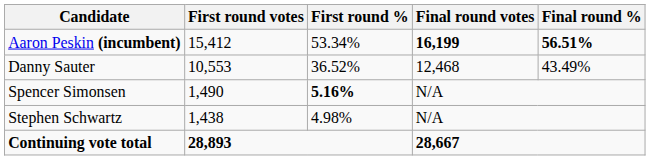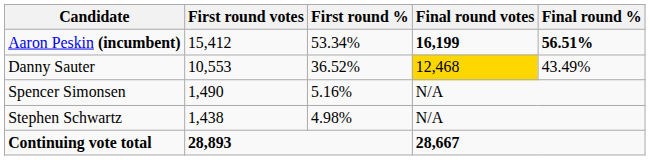(438, 67) no background -> (438, 67) gold background
(333, 92) bold -> (332, 92) normal
